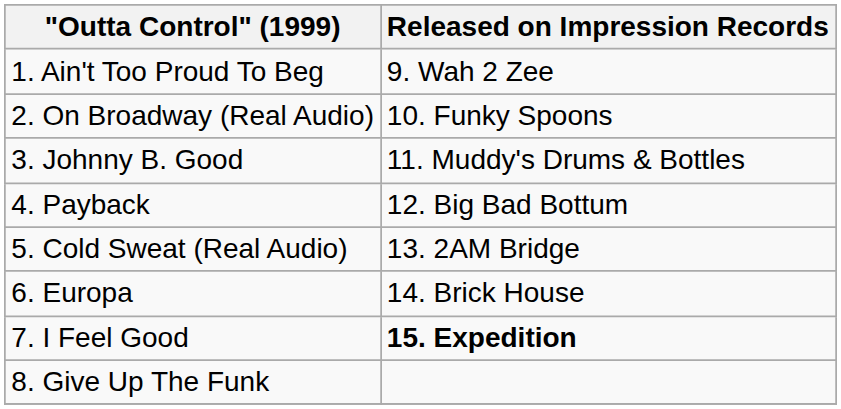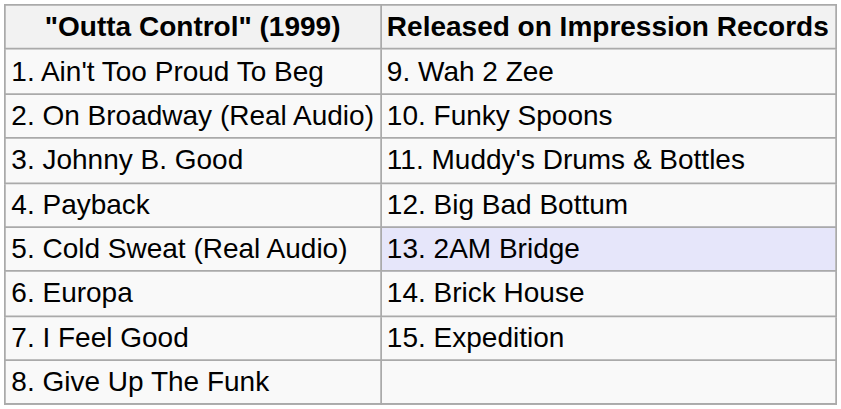(483, 248) no background -> (483, 248) lavender background
(482, 337) bold -> (476, 337) normal
